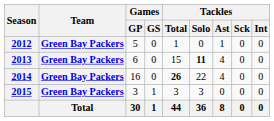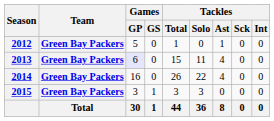(135, 60) no background -> (135, 60) lavender background
(201, 60) bold -> (201, 60) normal
(176, 76) bold -> (176, 76) normal
